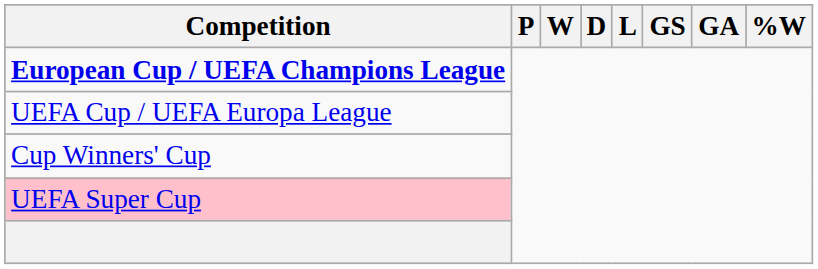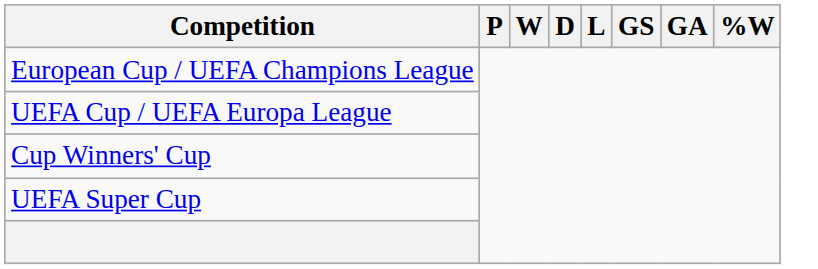(258, 69) bold -> (242, 69) normal
(106, 198) pink background -> (106, 198) no background
